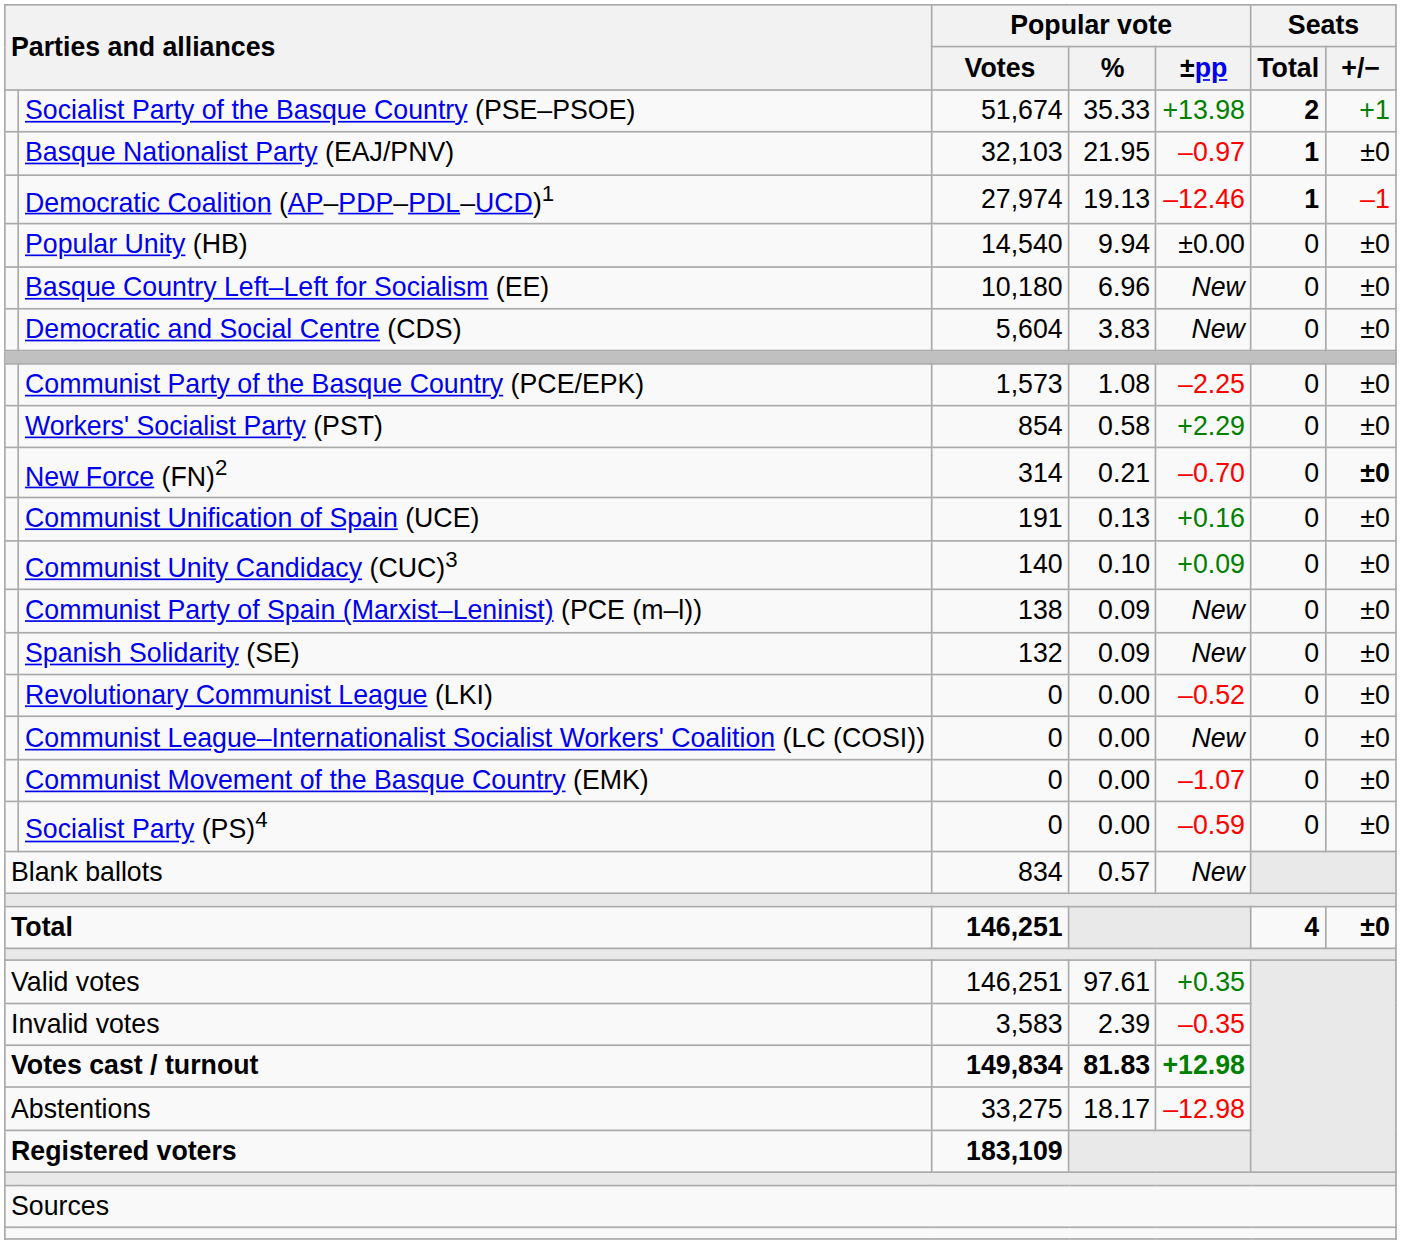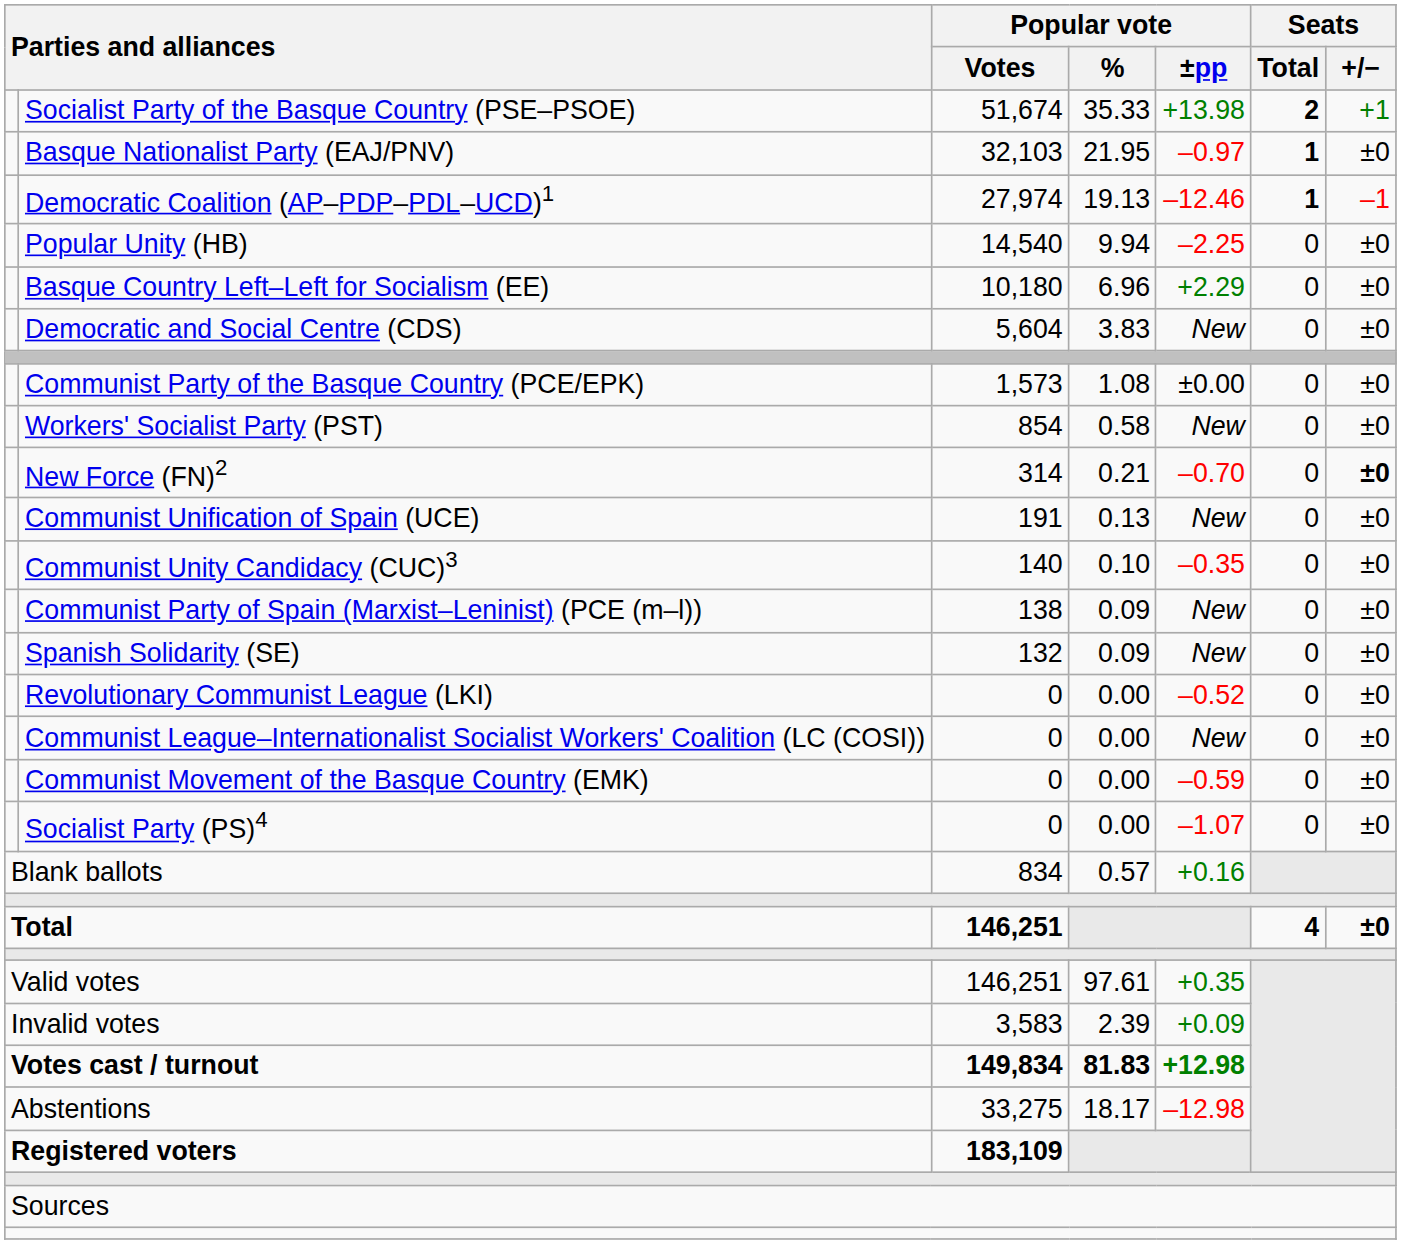(1212, 244) ±0.00 -> (1211, 244) –2.25
(1218, 287) New -> (1211, 287) +2.29
(1211, 384) –2.25 -> (1212, 384) ±0.00
(1211, 426) +2.29 -> (1218, 426) New
(1211, 518) +0.16 -> (1218, 518) New
(1211, 564) +0.09 -> (1211, 564) –0.35
(1211, 780) –1.07 -> (1211, 780) –0.59
(1211, 826) –0.59 -> (1211, 826) –1.07
(1218, 872) New -> (1211, 872) +0.16
(1211, 1023) –0.35 -> (1211, 1023) +0.09
